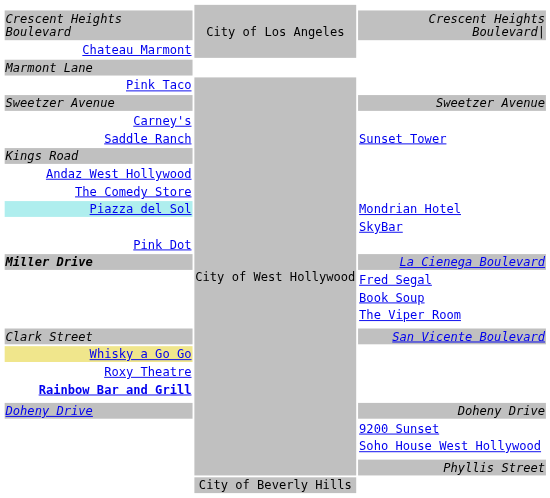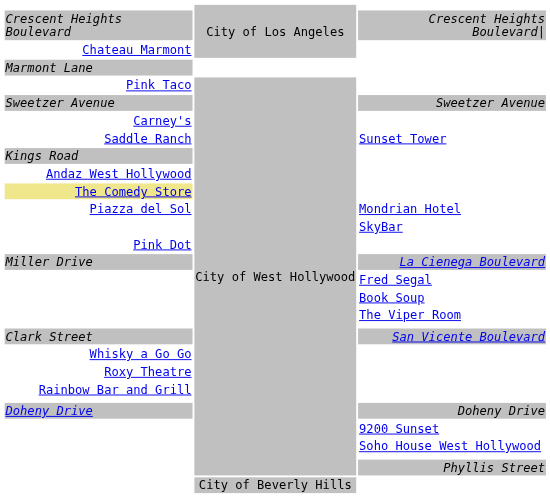(133, 191) no background -> (133, 191) khaki background
(141, 209) paleturquoise background -> (141, 209) no background
(49, 262) bold -> (49, 262) normal
(141, 354) khaki background -> (141, 354) no background
(115, 389) bold -> (115, 389) normal
